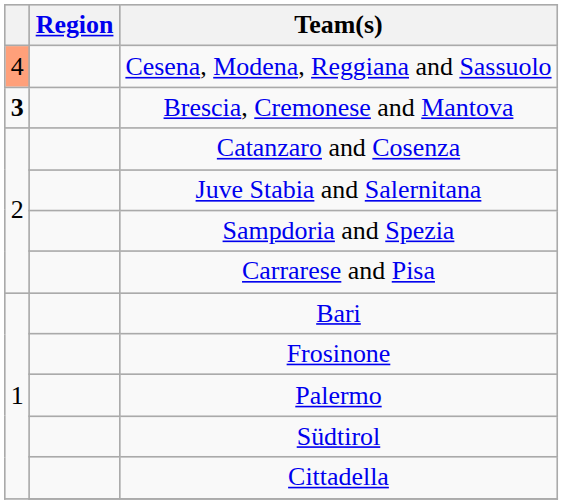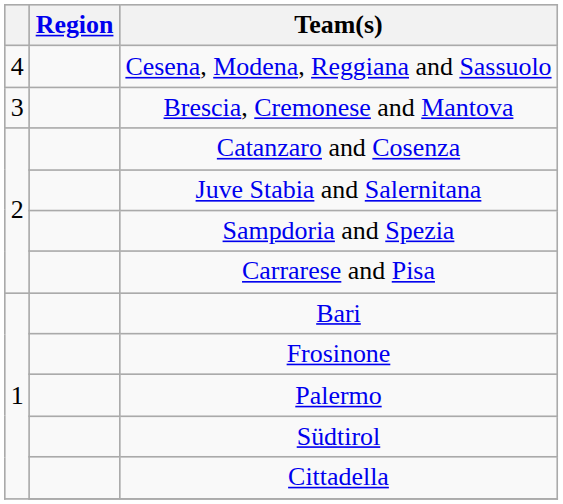(17, 66) lightsalmon background -> (17, 66) no background
(17, 107) bold -> (17, 107) normal
